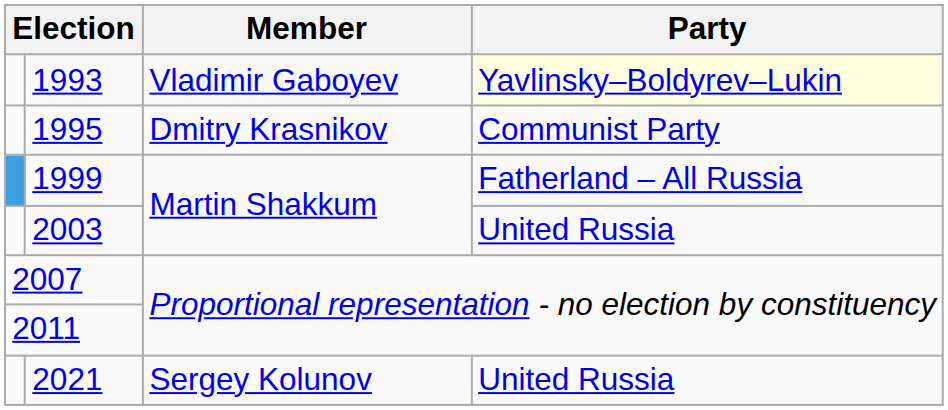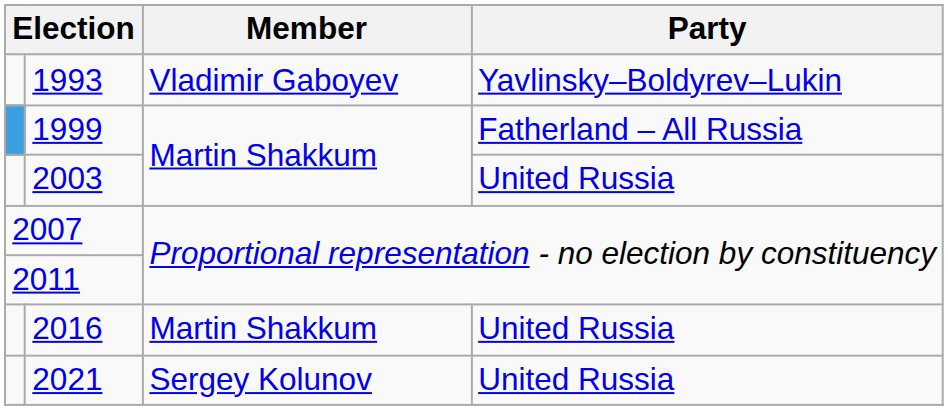(660, 79) lightyellow background -> (660, 79) no background
- row: (67, 129)
+ row: (67, 329)
